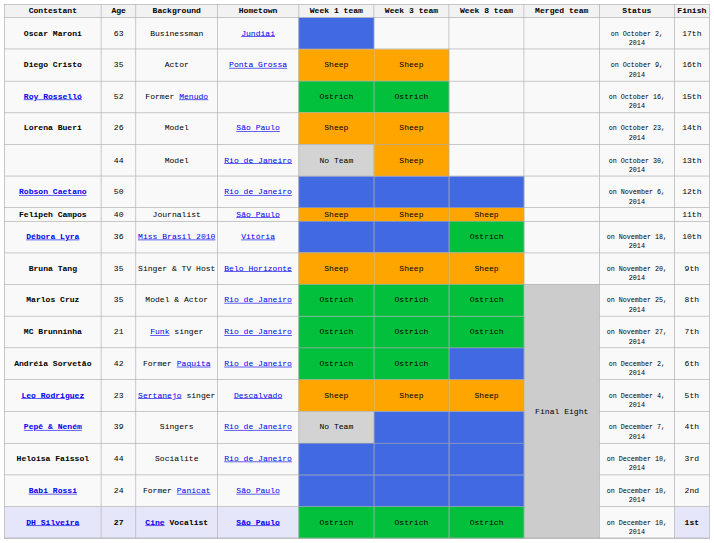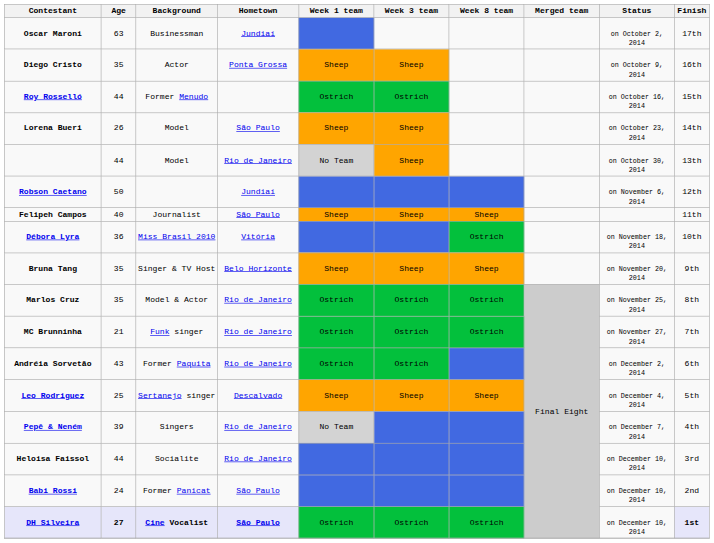(119, 97) 52 -> (119, 97) 44
(258, 192) Rio de Janeiro -> (258, 192) Jundiaí
(119, 364) 42 -> (119, 364) 43
(119, 396) 23 -> (119, 396) 25
